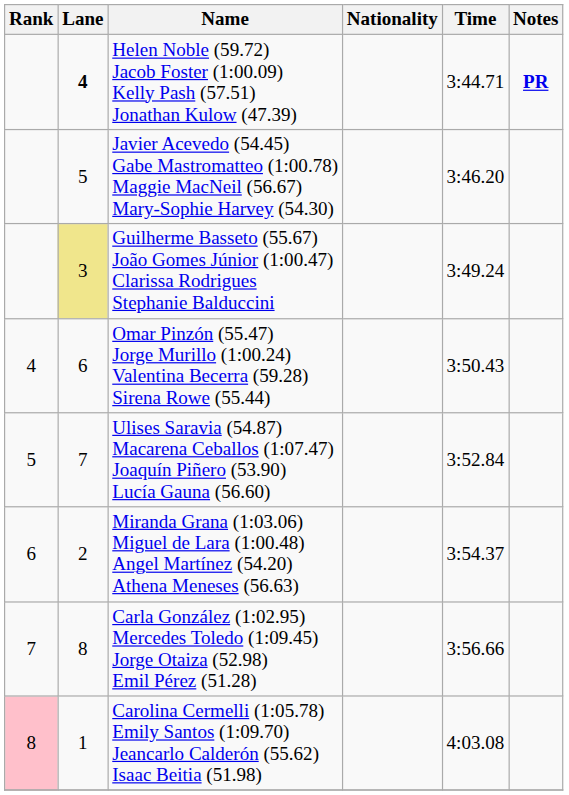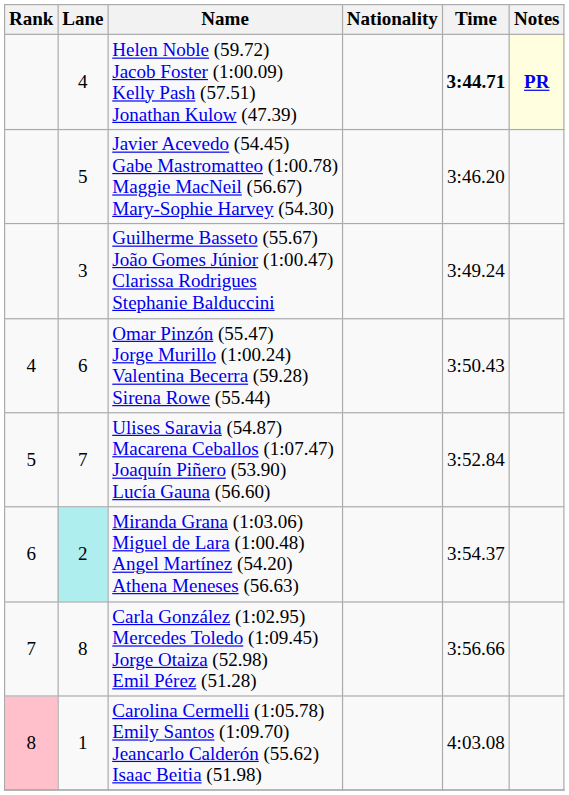(83, 81) bold -> (83, 81) normal
(475, 81) normal -> (476, 81) bold
(536, 81) no background -> (537, 81) lightyellow background
(83, 270) khaki background -> (83, 270) no background
(83, 554) no background -> (83, 554) paleturquoise background
